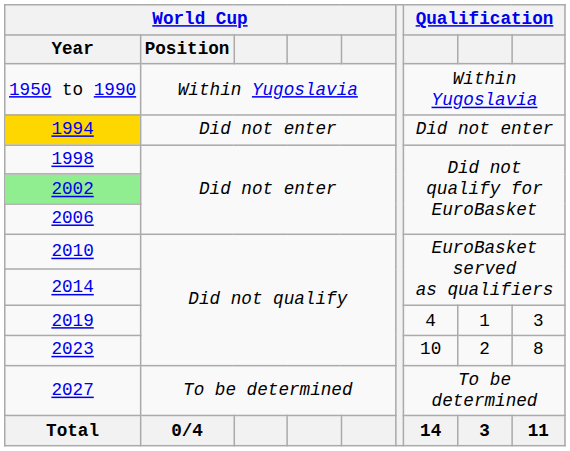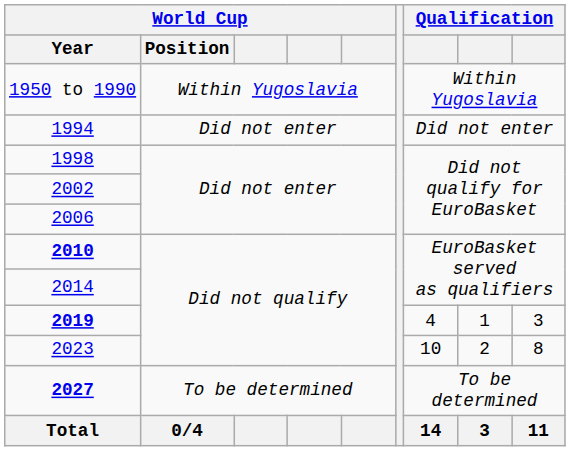(73, 129) gold background -> (73, 129) no background
(73, 189) lightgreen background -> (73, 189) no background
(73, 251) normal -> (73, 251) bold
(73, 320) normal -> (73, 320) bold
(73, 390) normal -> (73, 390) bold
